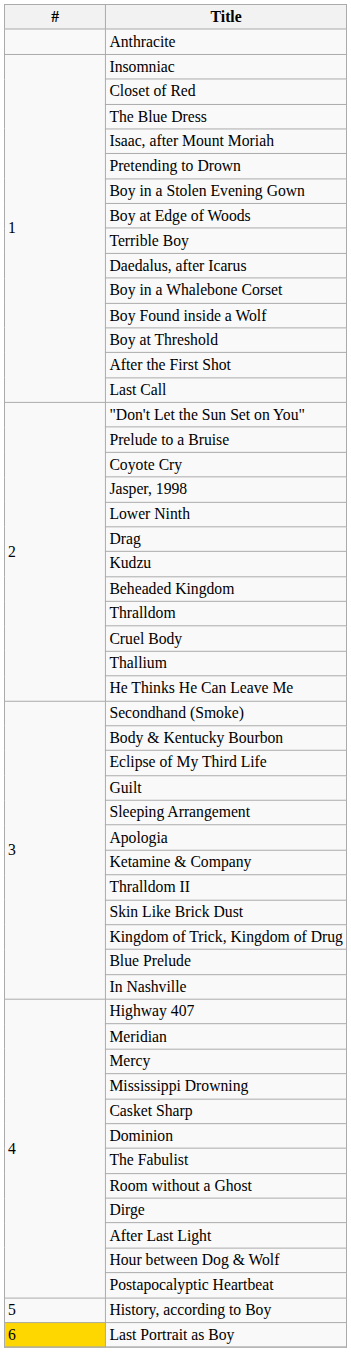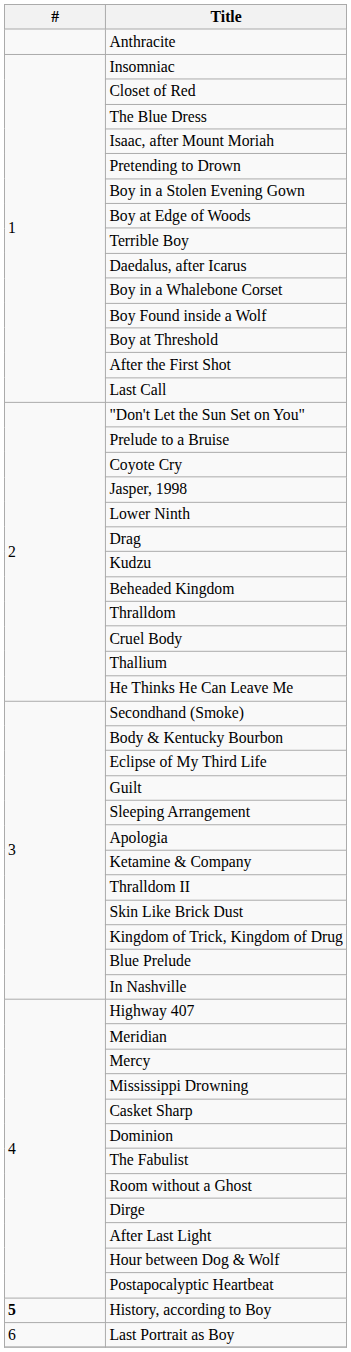(12, 1310) normal -> (12, 1310) bold
(12, 1334) gold background -> (12, 1334) no background
